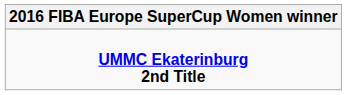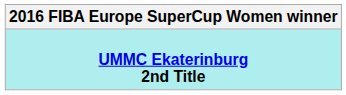(173, 68) no background -> (173, 68) paleturquoise background
